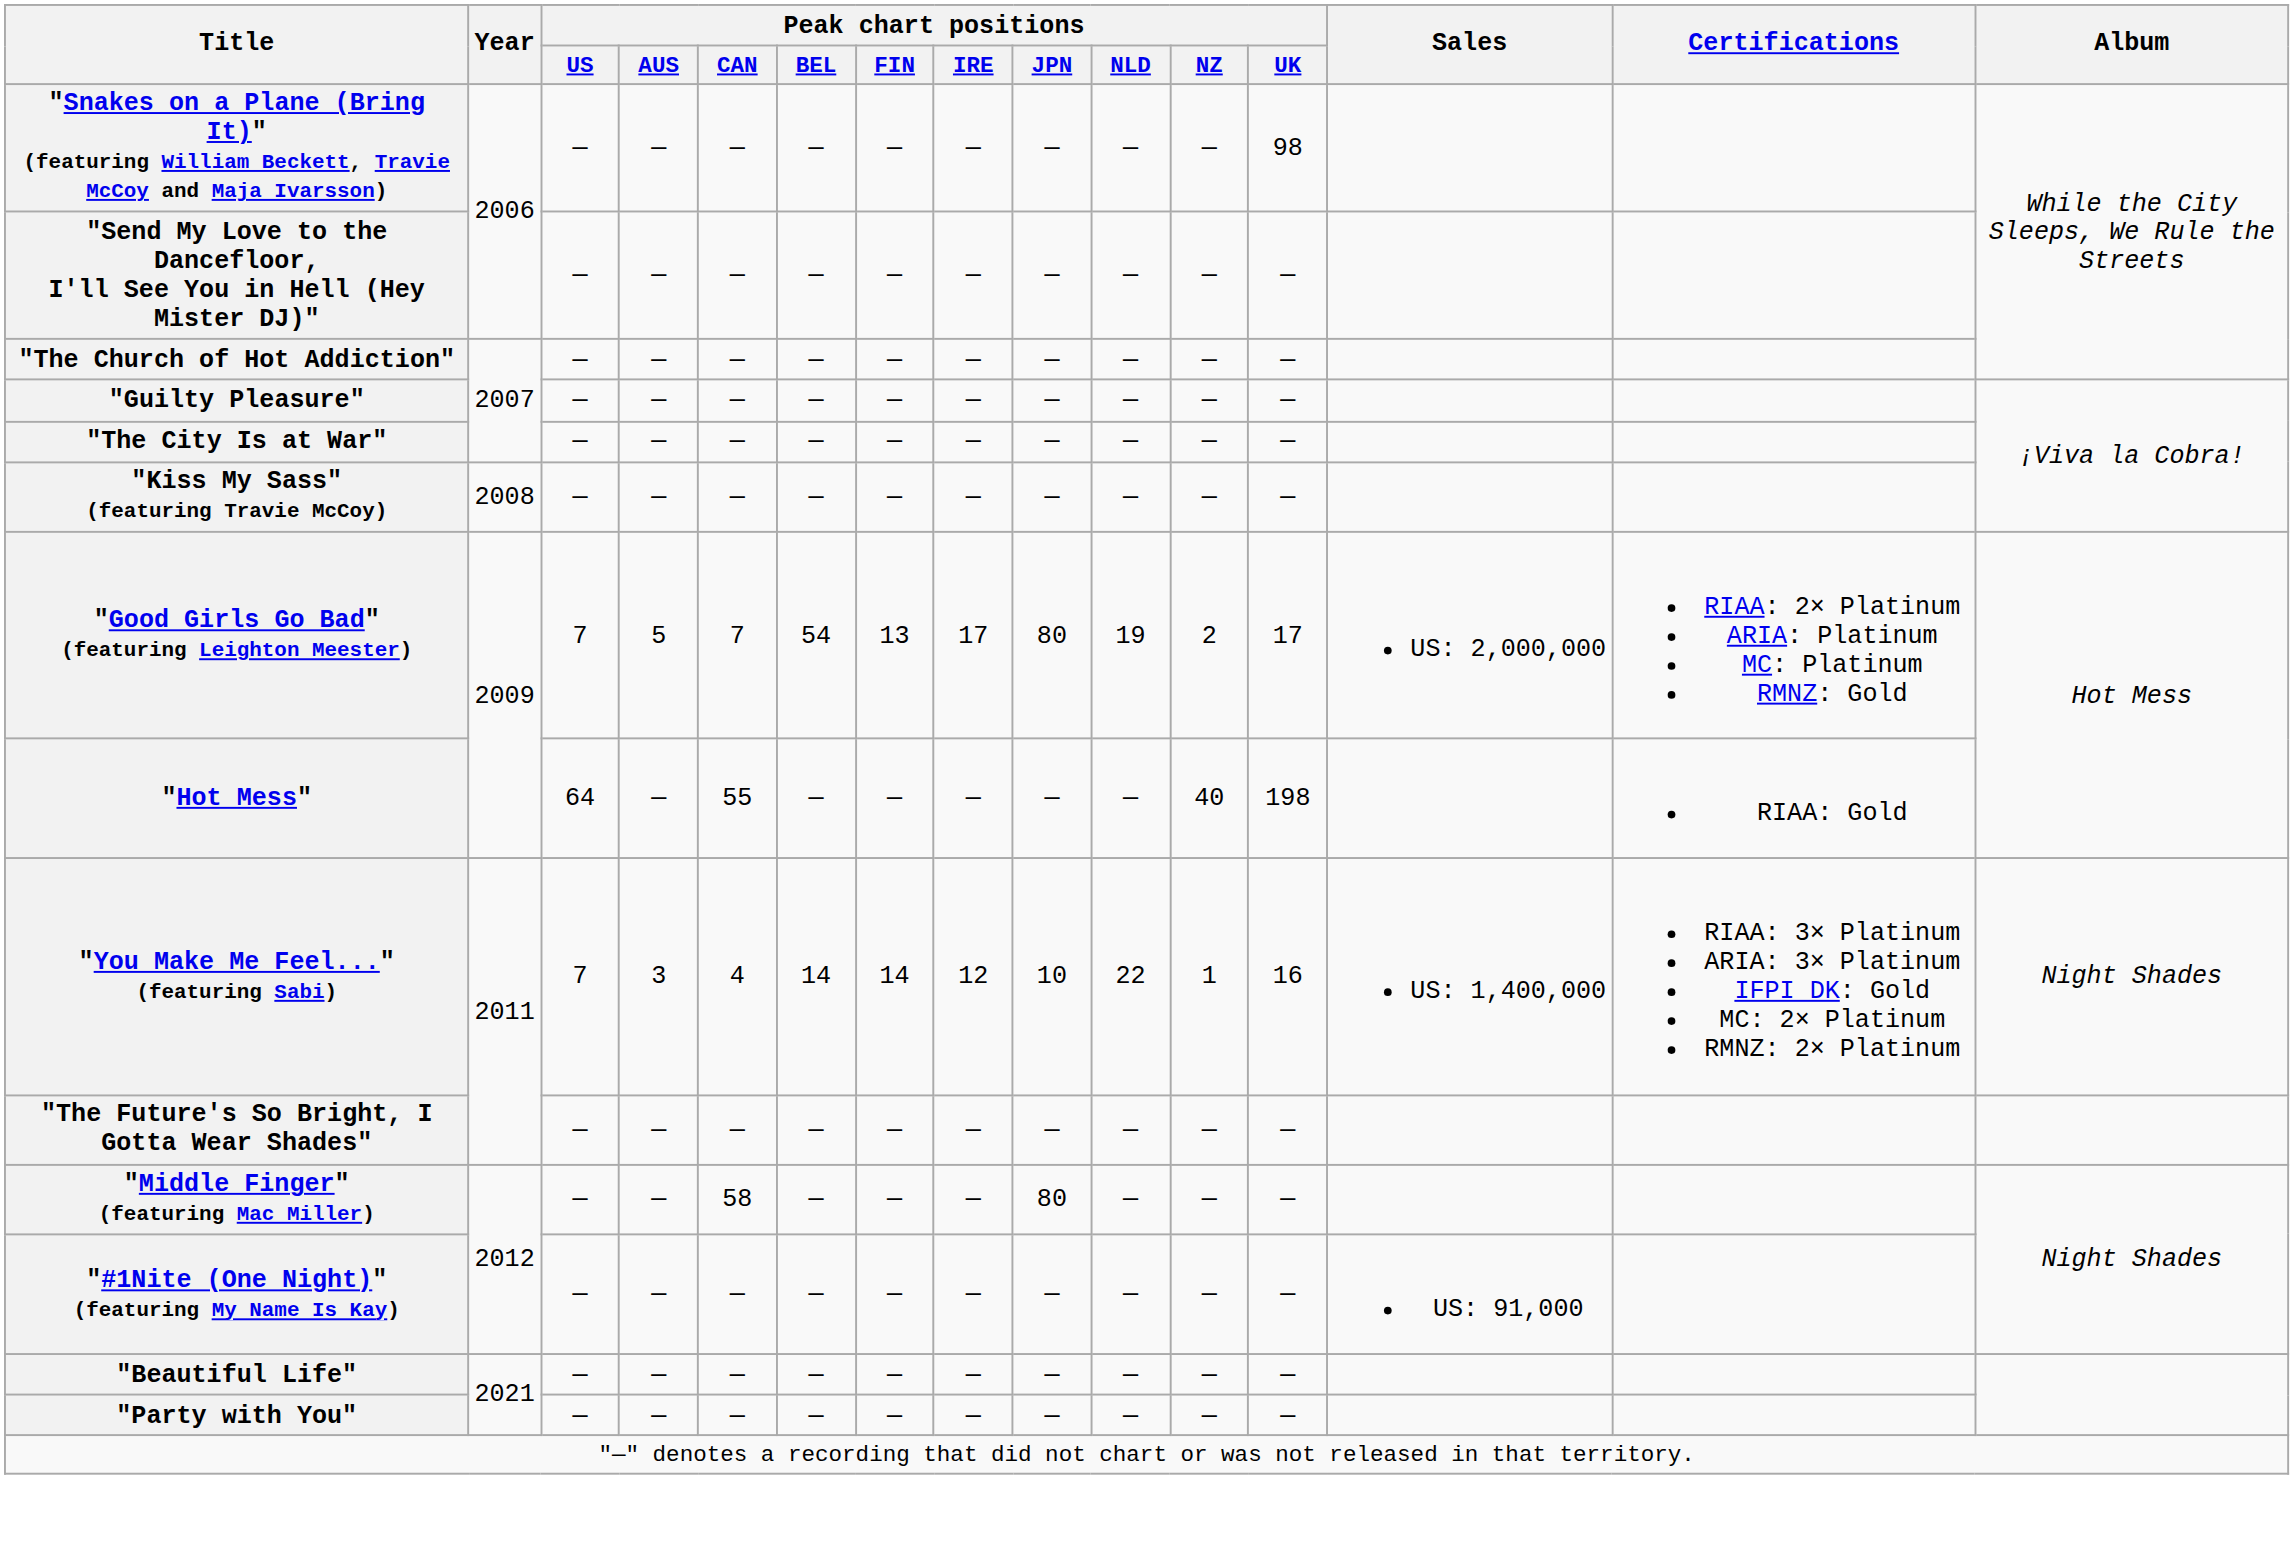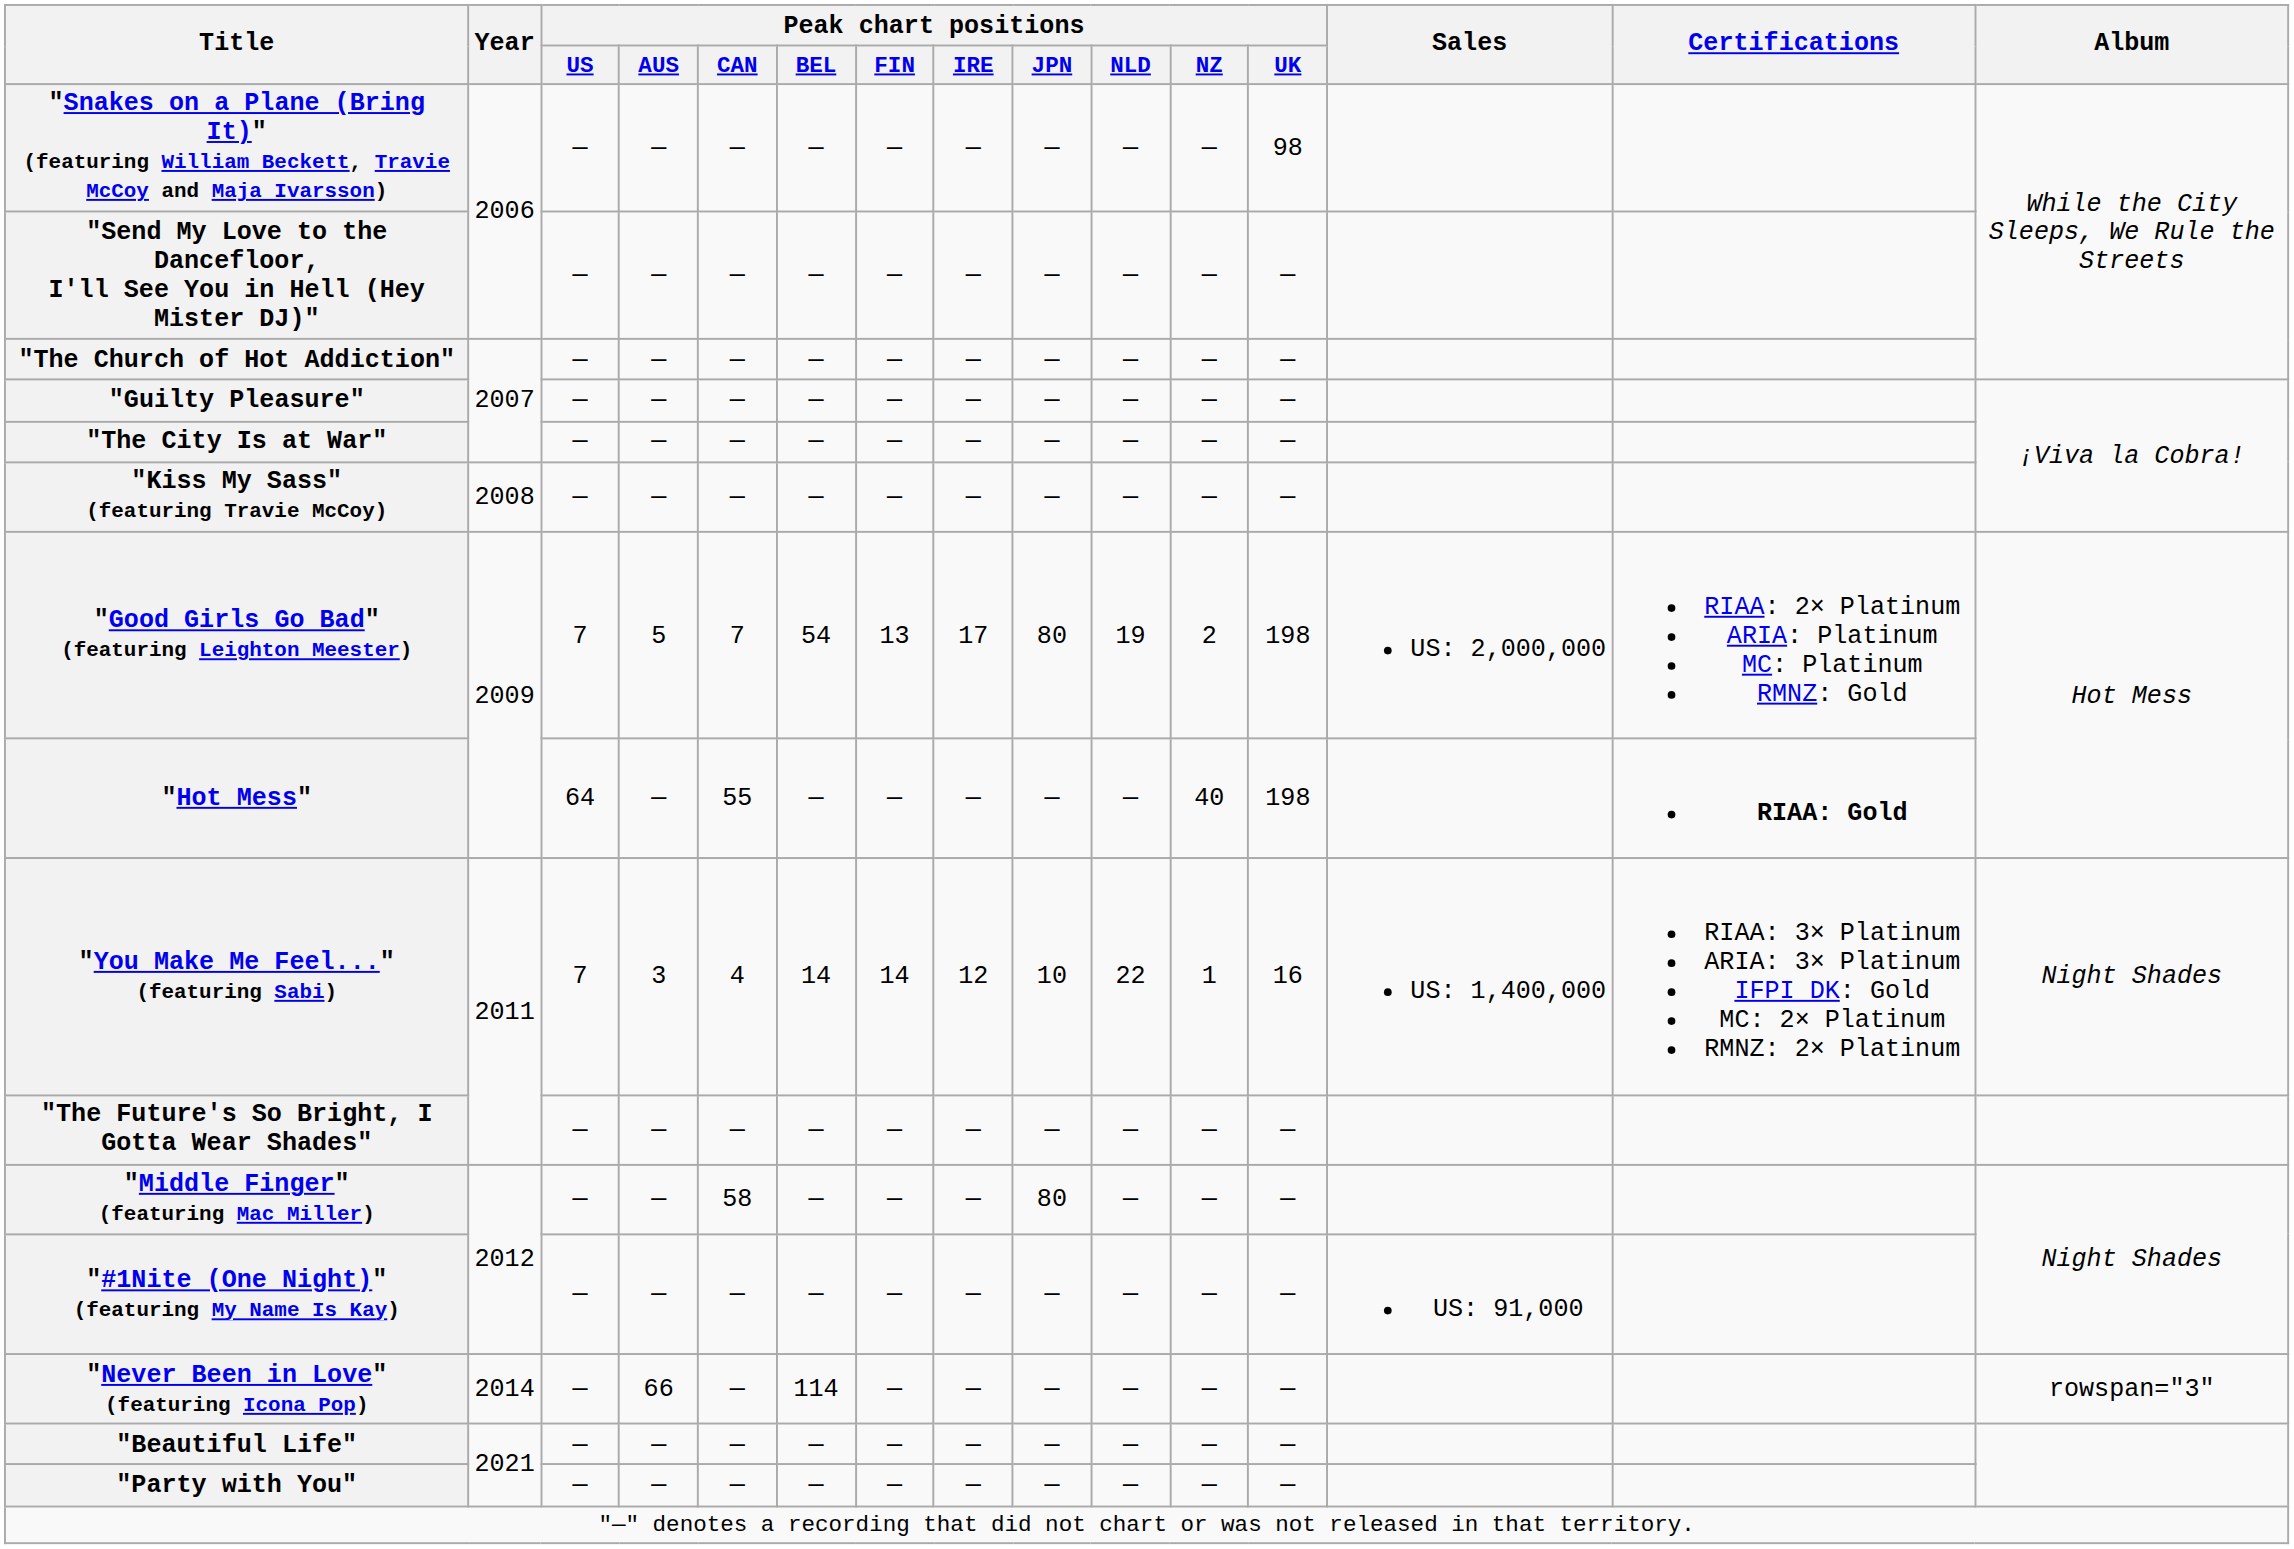(1288, 635) 17 -> (1288, 635) 198
(1794, 813) normal -> (1794, 813) bold
+ row: (237, 1388)
